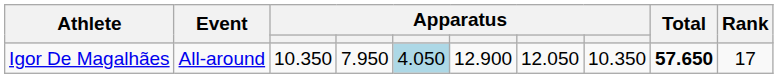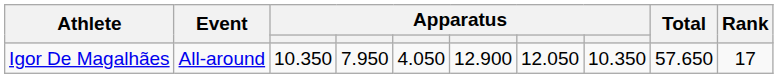(421, 59) lightblue background -> (421, 59) no background
(684, 59) bold -> (684, 59) normal
